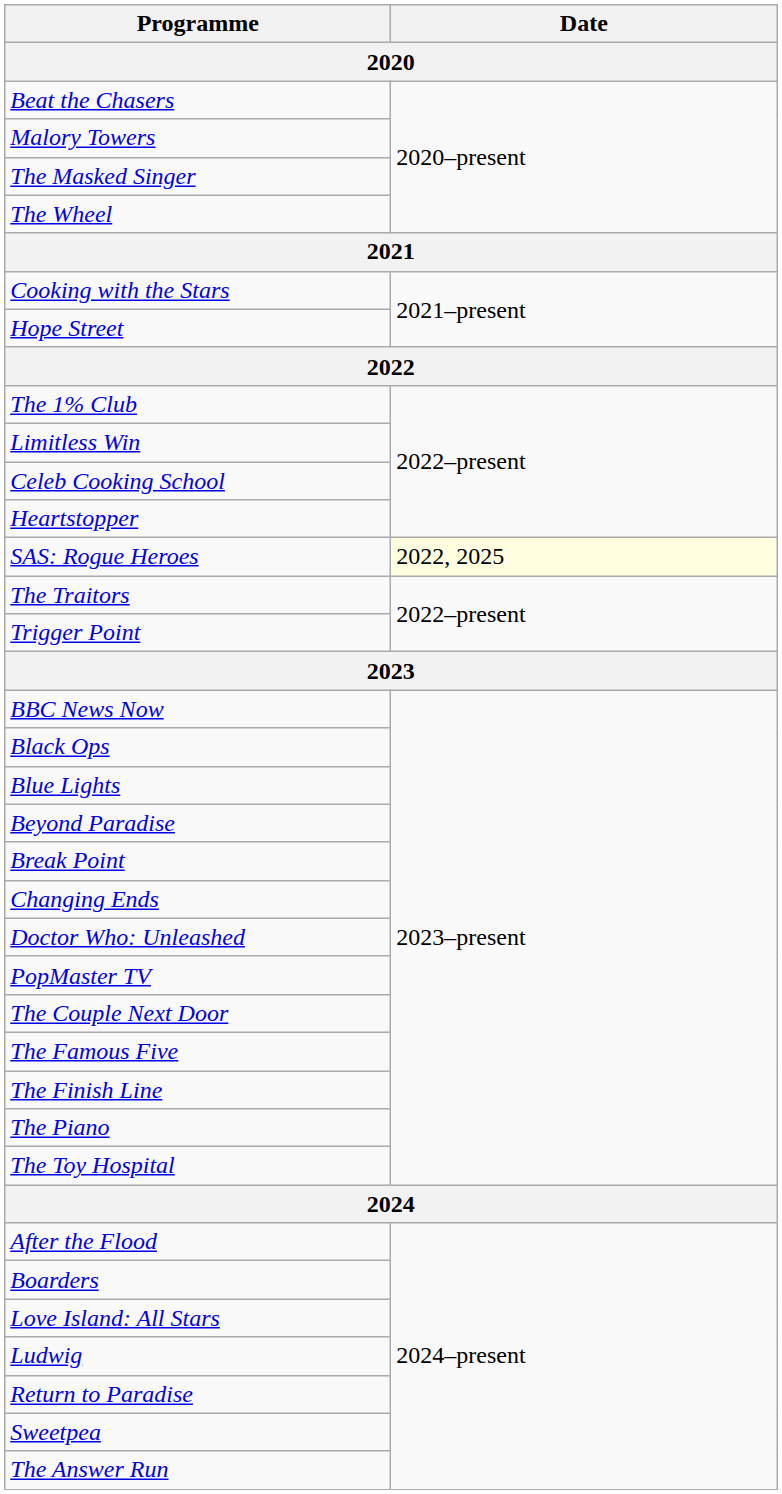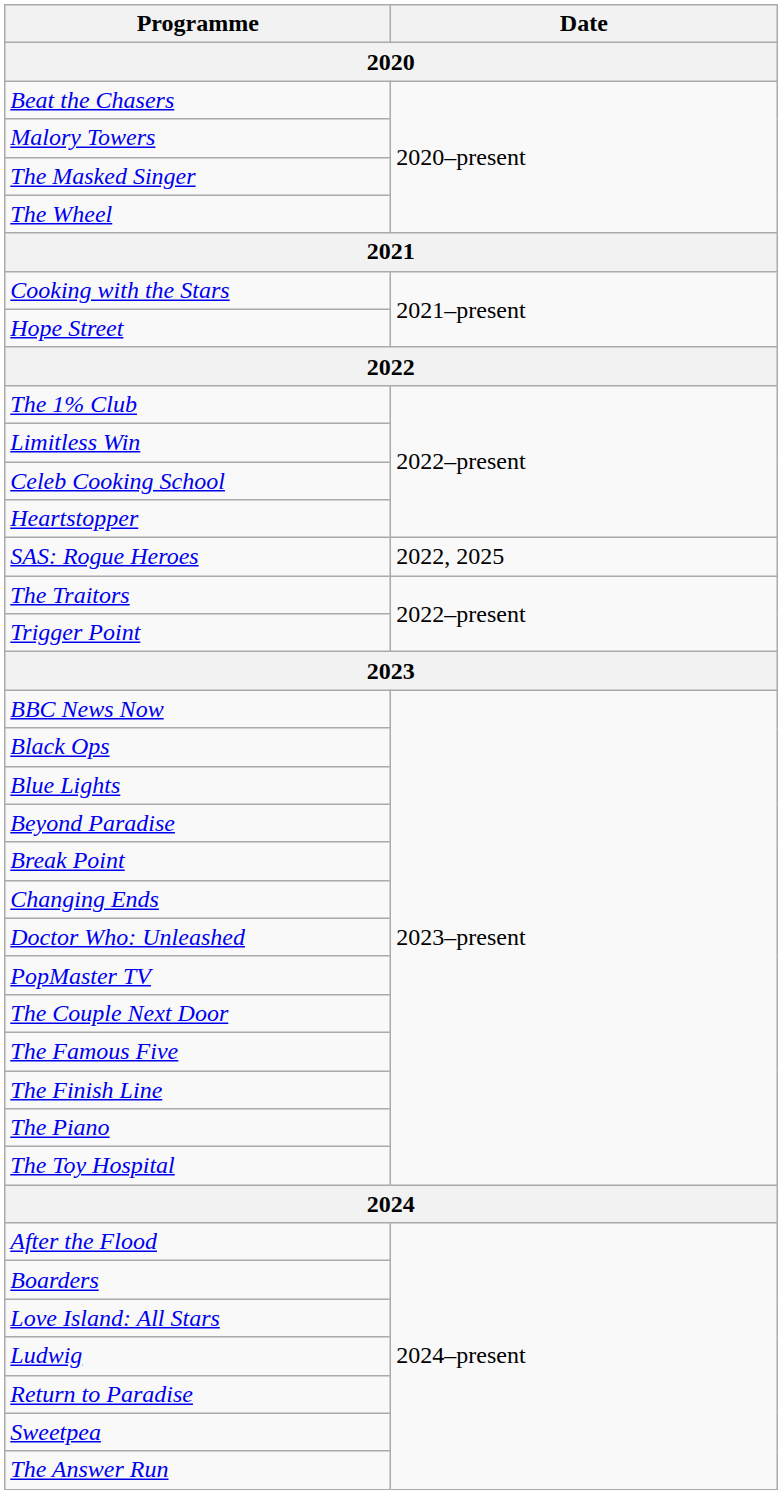(450, 556) lightyellow background -> (450, 556) no background
